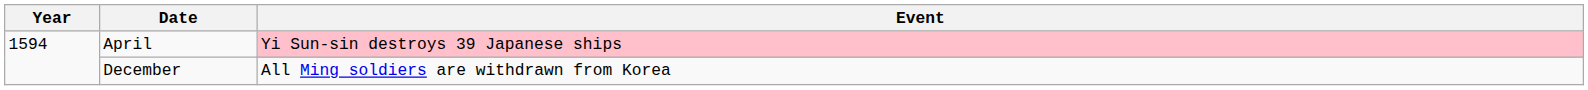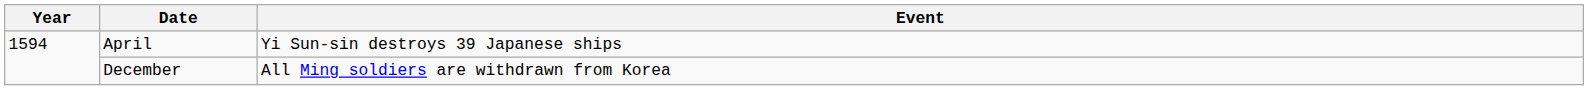(441, 44) pink background -> (441, 44) no background
